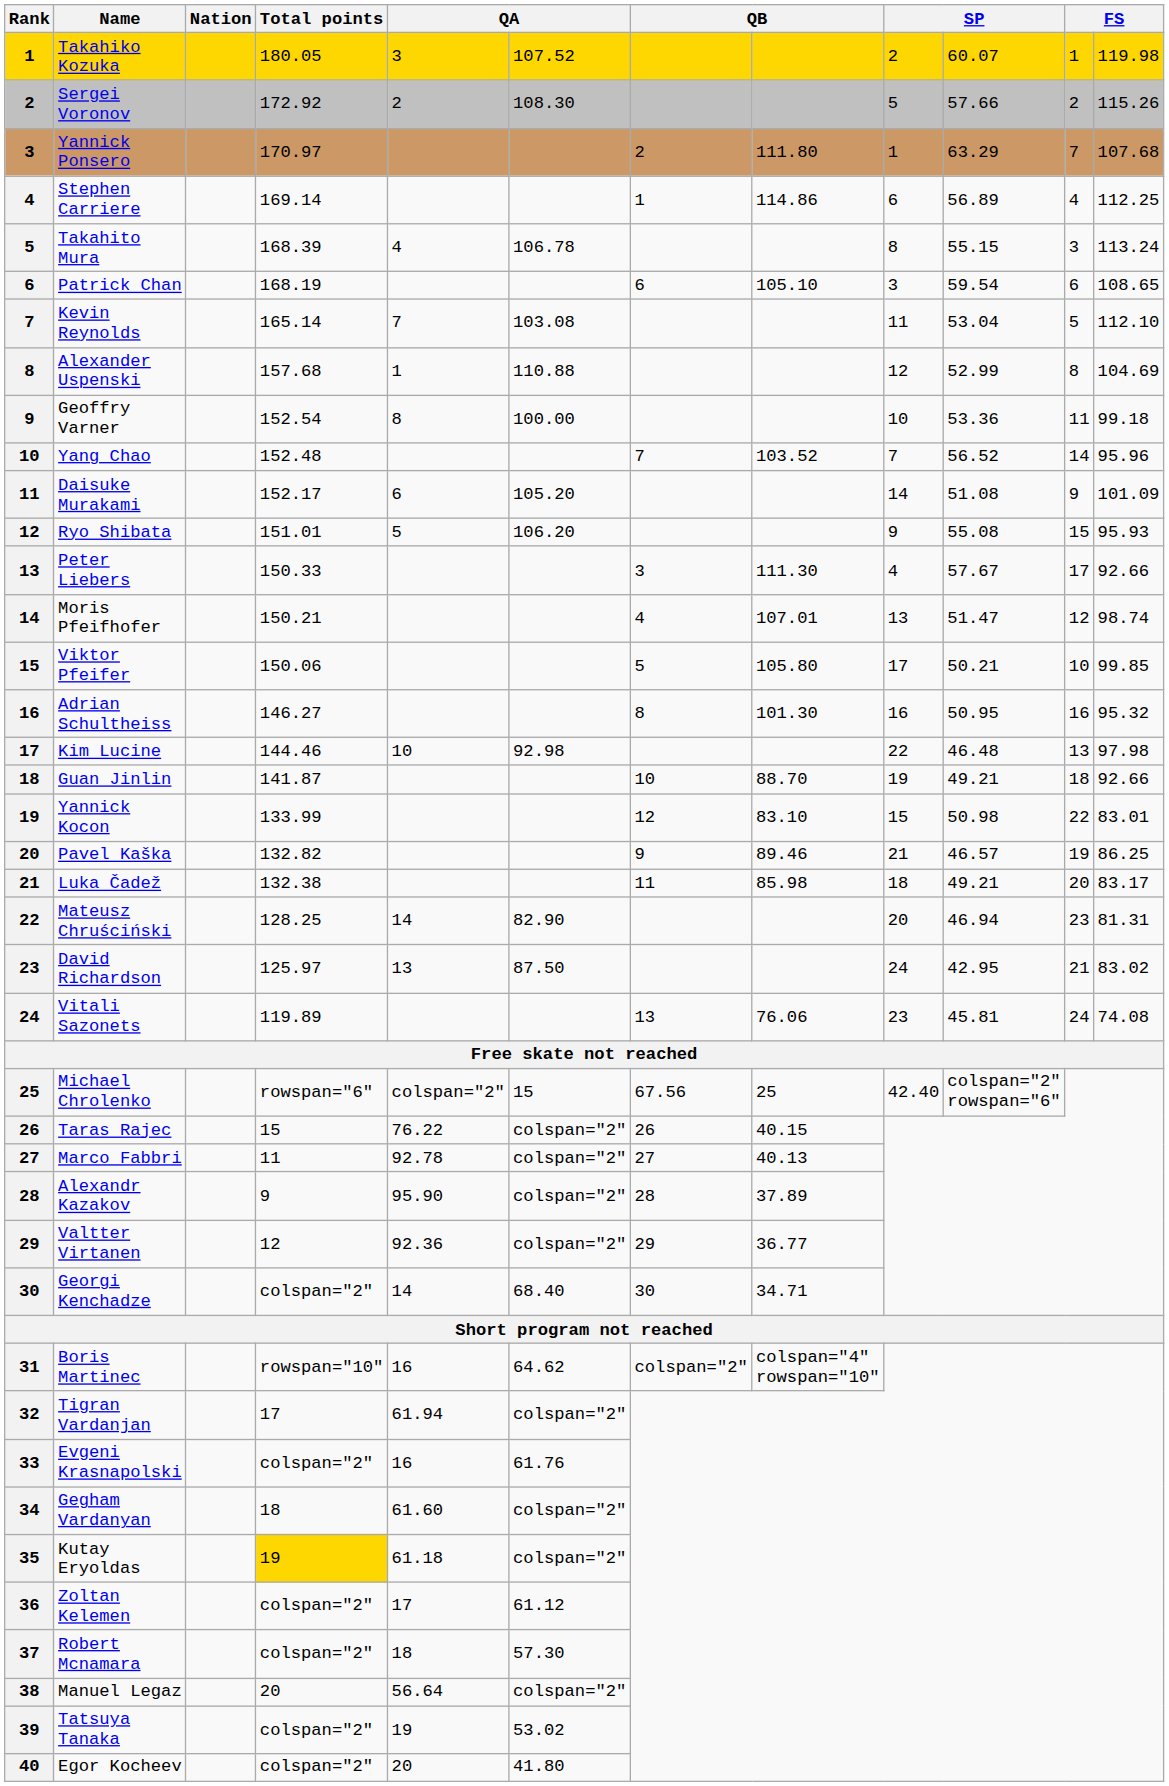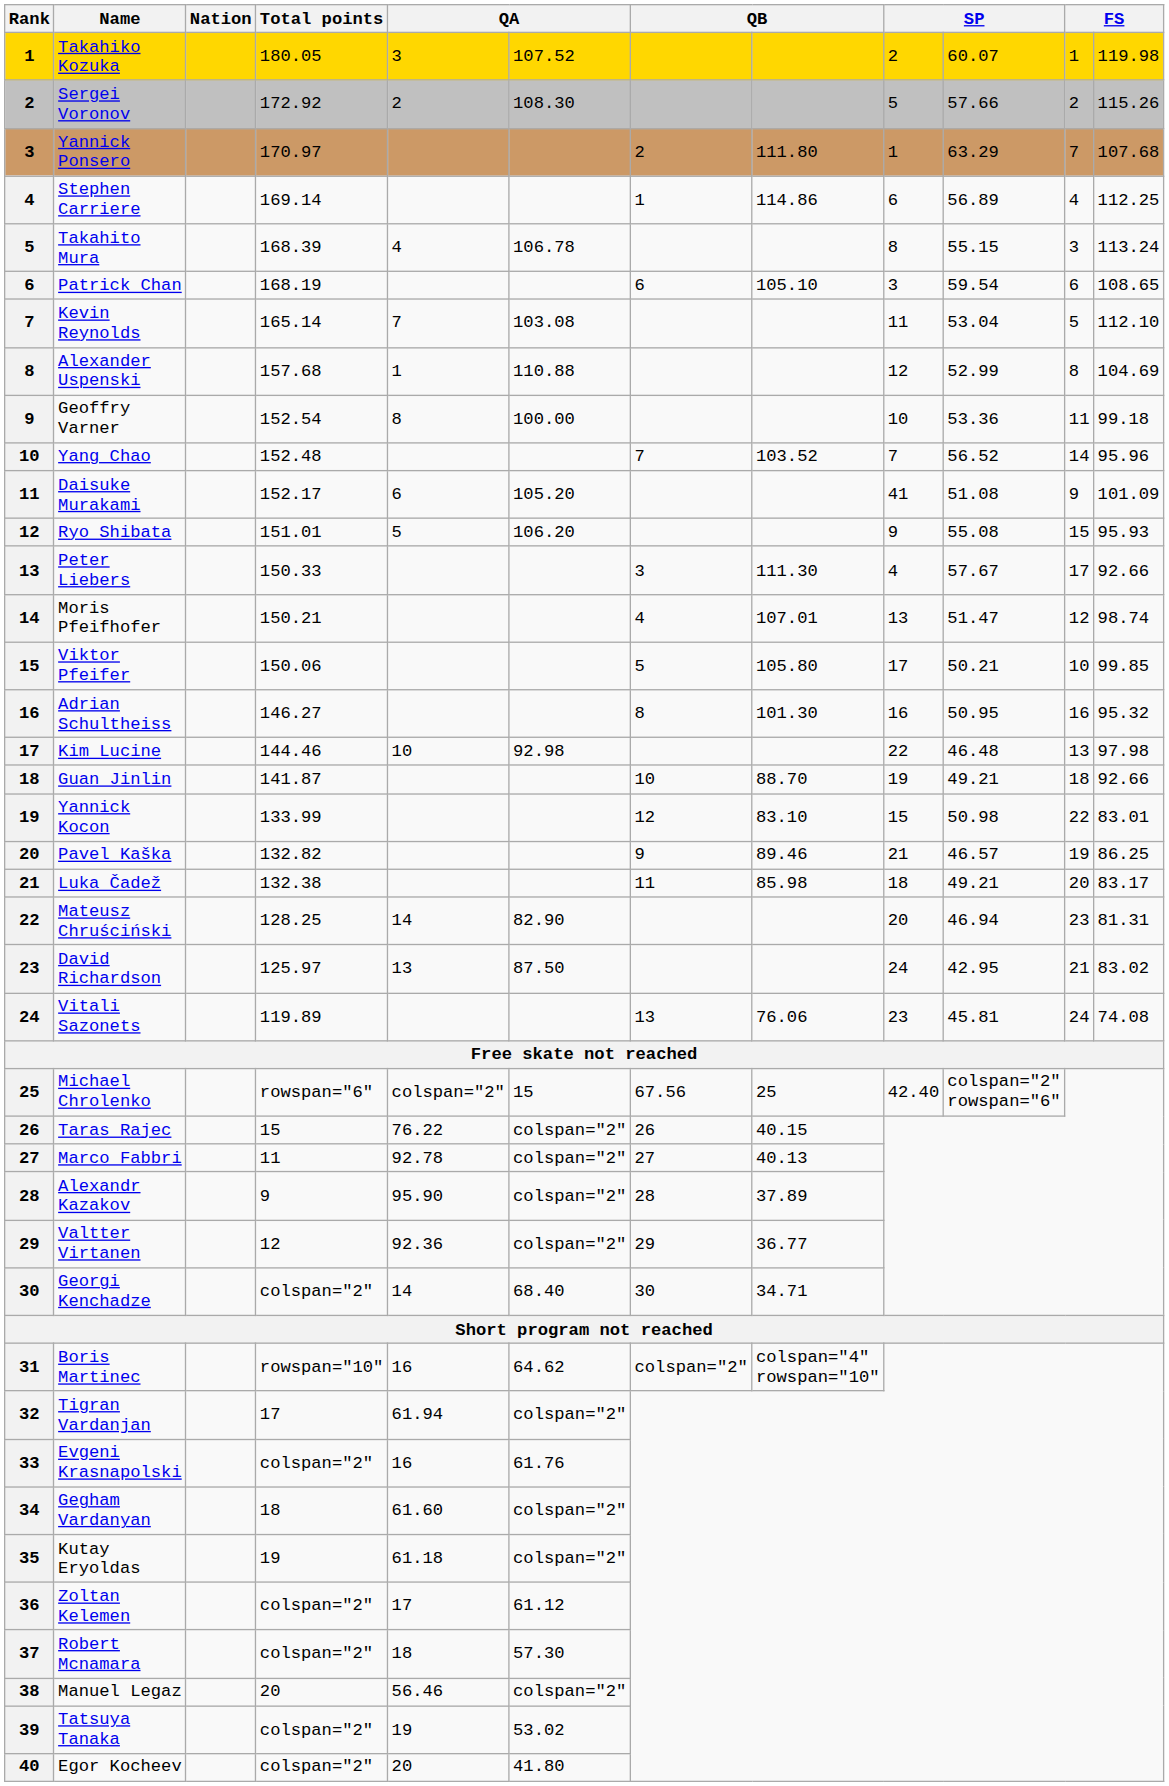(898, 495) 14 -> (898, 495) 41
(270, 1558) gold background -> (270, 1558) no background
(417, 1692) 56.64 -> (417, 1692) 56.46
